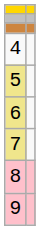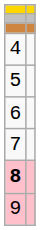(15, 81) khaki background -> (15, 81) no background
(15, 113) khaki background -> (15, 113) no background
(15, 145) khaki background -> (15, 145) no background
(15, 177) normal -> (15, 177) bold
